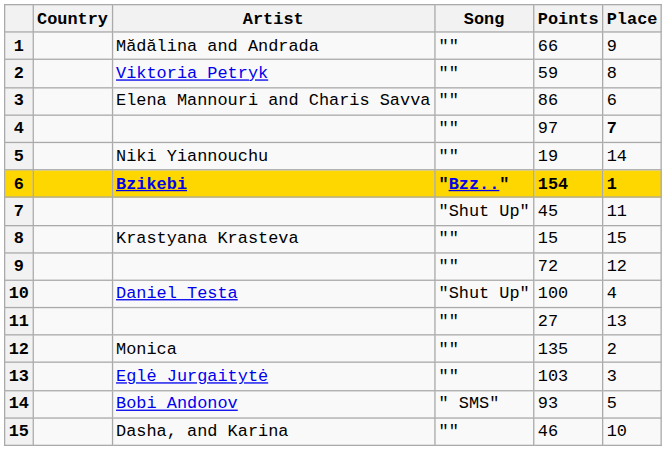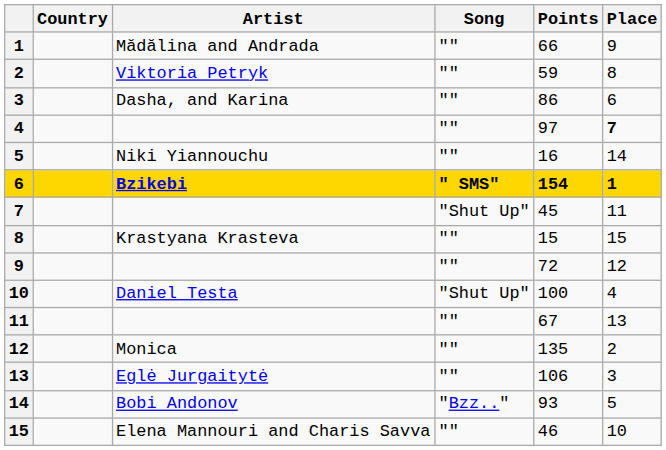(273, 101) Elena Mannouri and Charis Savva -> (202, 101) Dasha, and Karina
(548, 156) 19 -> (548, 156) 16
(474, 184) "Bzz.." -> (469, 184) " SMS"
(548, 321) 27 -> (548, 321) 67
(553, 376) 103 -> (553, 376) 106
(469, 404) " SMS" -> (474, 404) "Bzz.."
(202, 432) Dasha, and Karina -> (273, 432) Elena Mannouri and Charis Savva
